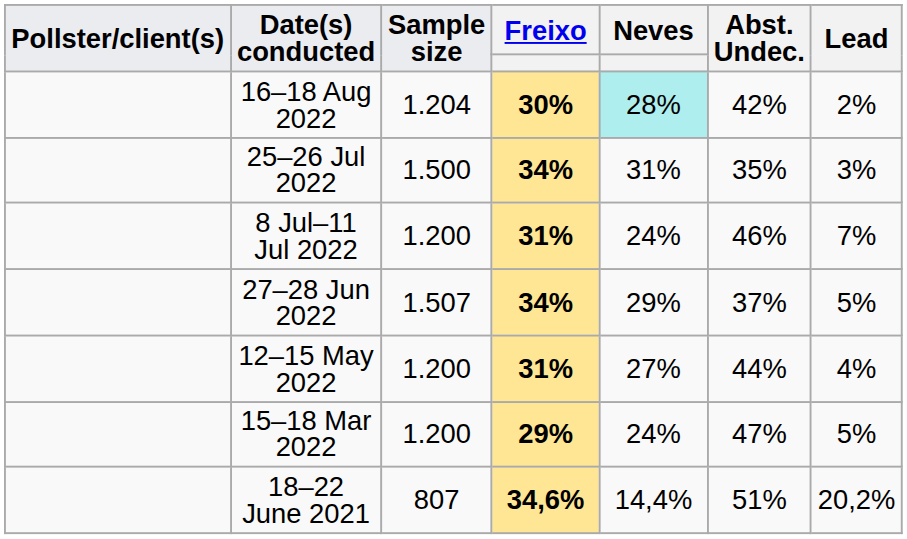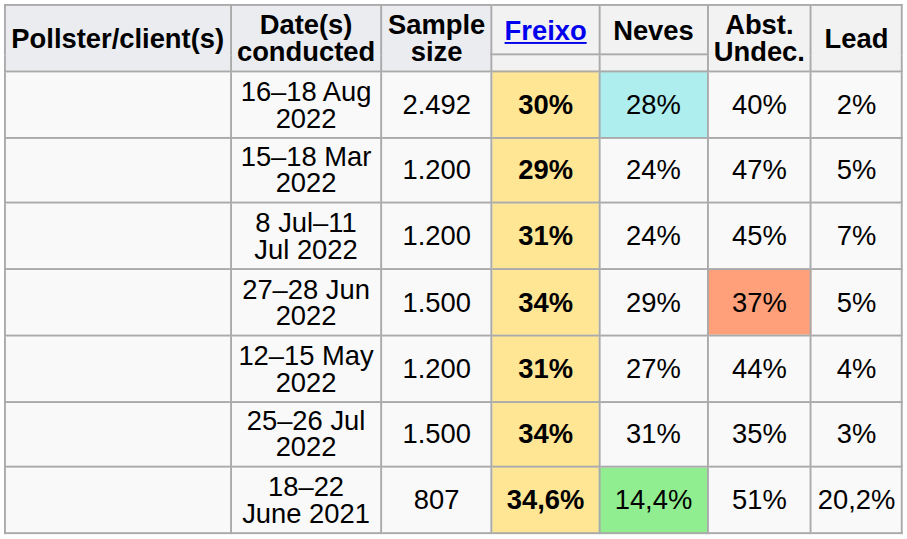(437, 104) 1.204 -> (437, 104) 2.492
(759, 104) 42% -> (759, 104) 40%
rows swapped: (306, 170) <-> (306, 435)
(759, 236) 46% -> (759, 236) 45%
(437, 302) 1.507 -> (437, 302) 1.500
(759, 302) no background -> (759, 302) lightsalmon background
(653, 501) no background -> (653, 501) lightgreen background
